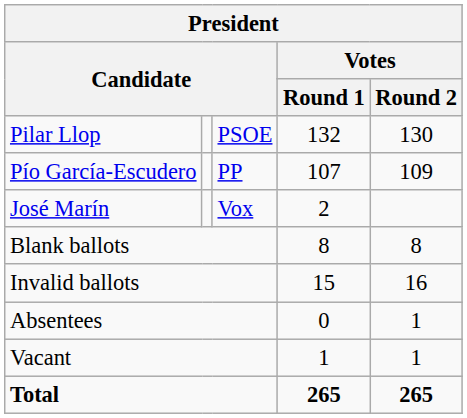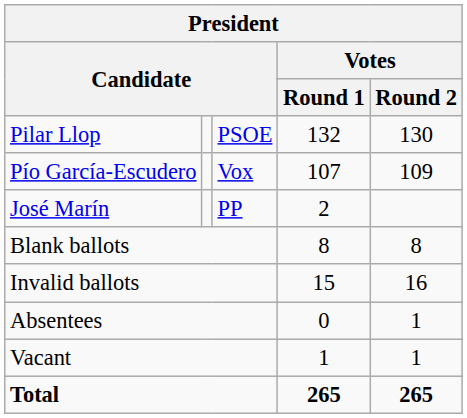(230, 171) PP -> (235, 171) Vox
(235, 208) Vox -> (230, 208) PP
